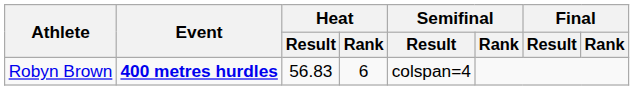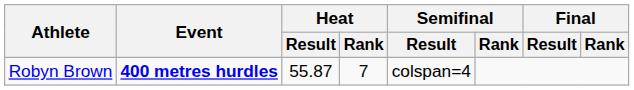(311, 72) 56.83 -> (311, 72) 55.87
(364, 72) 6 -> (364, 72) 7
